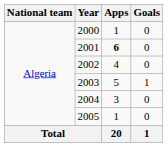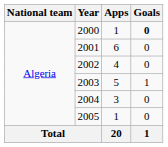(147, 30) normal -> (147, 30) bold
(116, 47) bold -> (116, 47) normal
